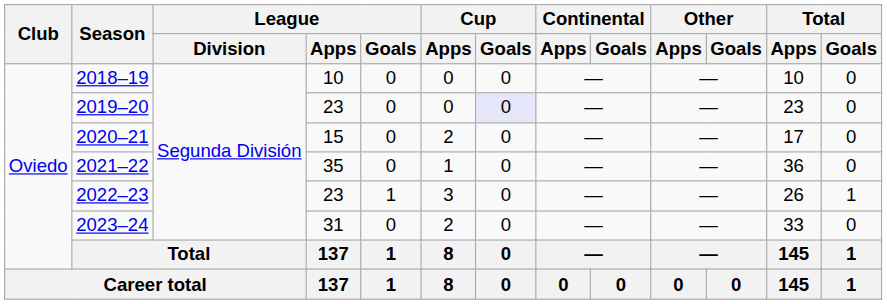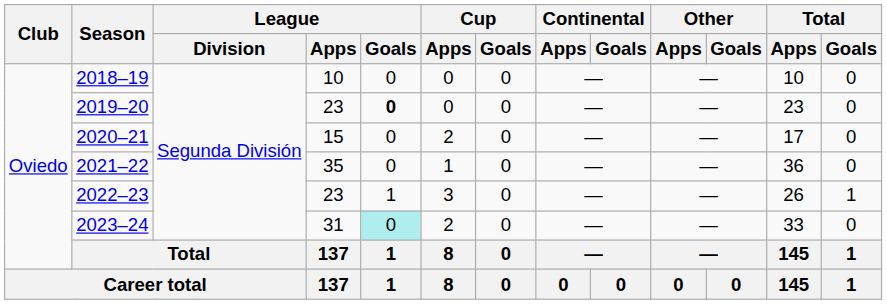(391, 107) normal -> (391, 107) bold
(506, 107) lavender background -> (506, 107) no background
(391, 225) no background -> (391, 225) paleturquoise background
